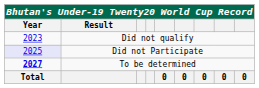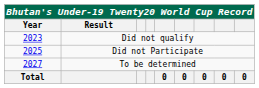(33, 51) lavender background -> (33, 51) no background
(33, 64) bold -> (33, 64) normal
